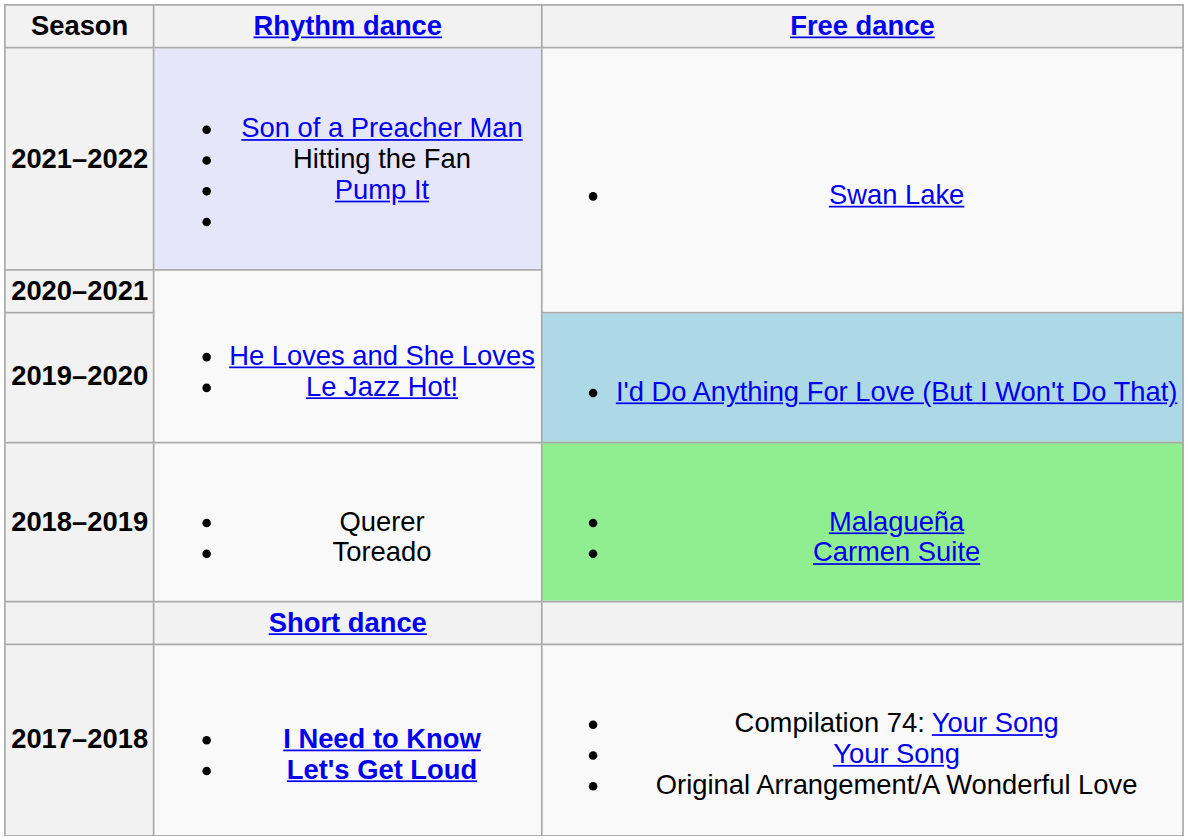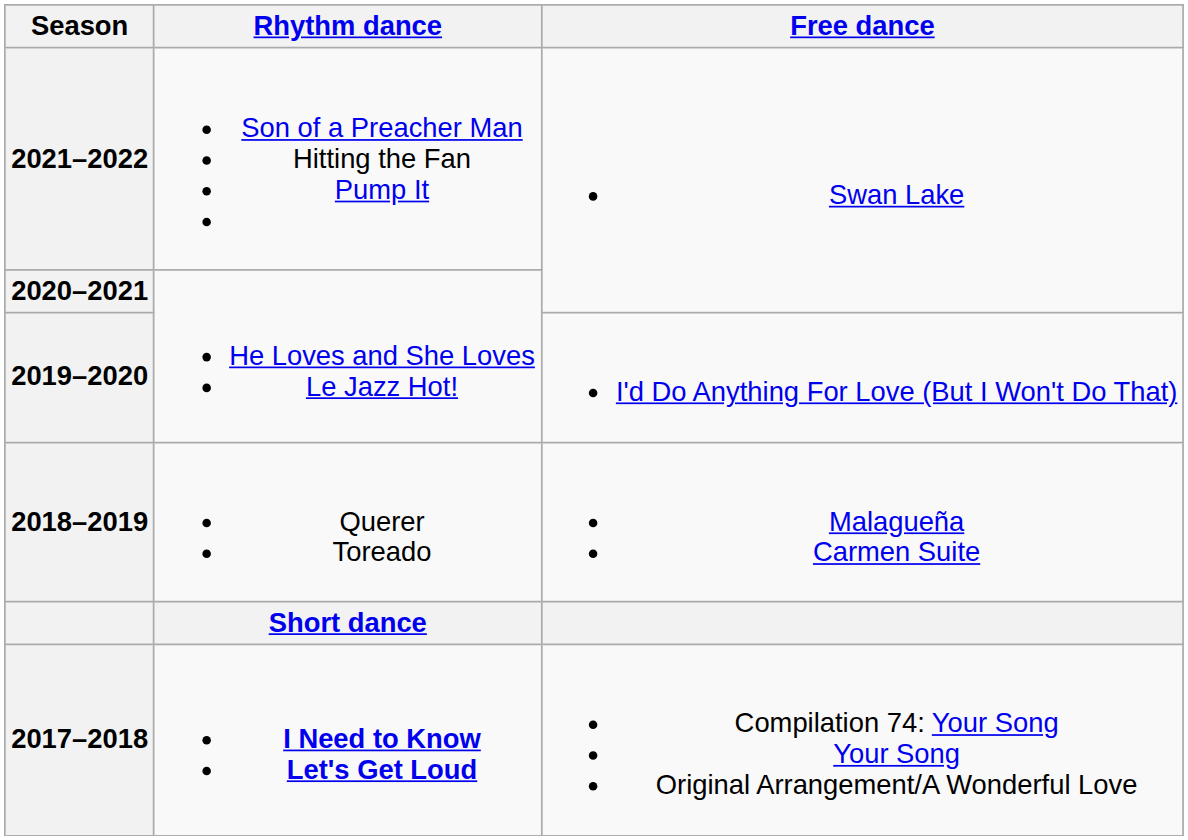(348, 174) lavender background -> (348, 174) no background
(862, 393) lightblue background -> (862, 393) no background
(862, 537) lightgreen background -> (862, 537) no background
